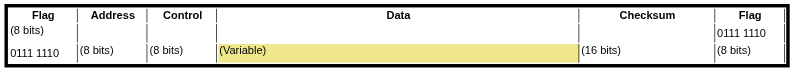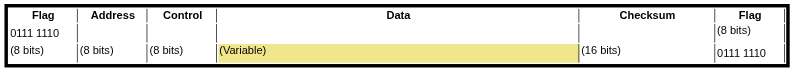(27, 31) (8 bits) -> (35, 33) 0111 1110
(742, 33) 0111 1110 -> (734, 31) (8 bits)
(35, 53) 0111 1110 -> (27, 51) (8 bits)
(734, 51) (8 bits) -> (742, 53) 0111 1110
